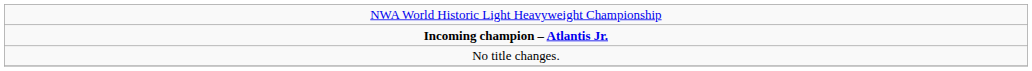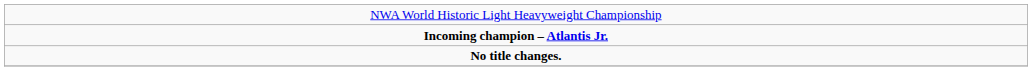(516, 55) normal -> (516, 55) bold
